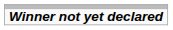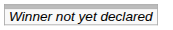(86, 16) bold -> (81, 16) normal
